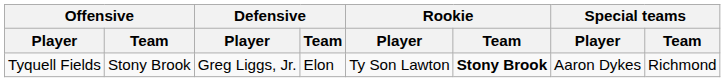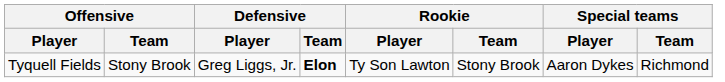(319, 64) normal -> (320, 64) bold
(502, 64) bold -> (498, 64) normal
